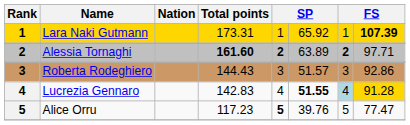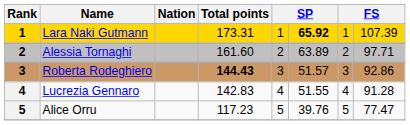(314, 33) normal -> (314, 33) bold
(379, 33) bold -> (379, 33) normal
(235, 52) bold -> (235, 52) normal
(280, 52) bold -> (280, 52) normal
(346, 52) bold -> (346, 52) normal
(235, 71) normal -> (235, 71) bold
(314, 91) bold -> (314, 91) normal
(346, 91) lightblue background -> (346, 91) no background
(379, 91) gold background -> (379, 91) no background
(280, 110) bold -> (280, 110) normal
